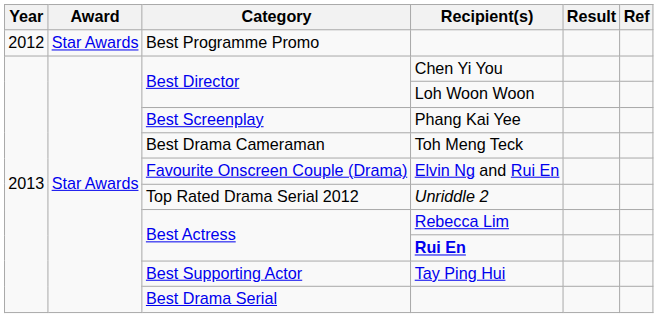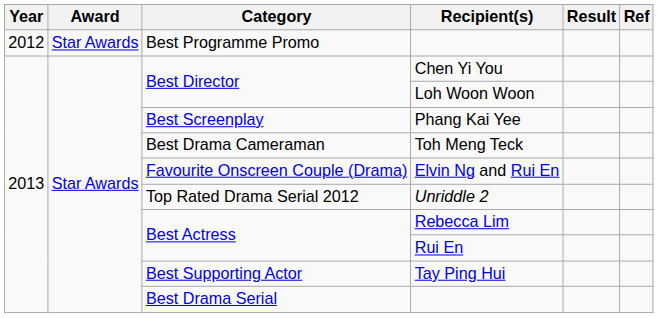(440, 247) bold -> (439, 247) normal
